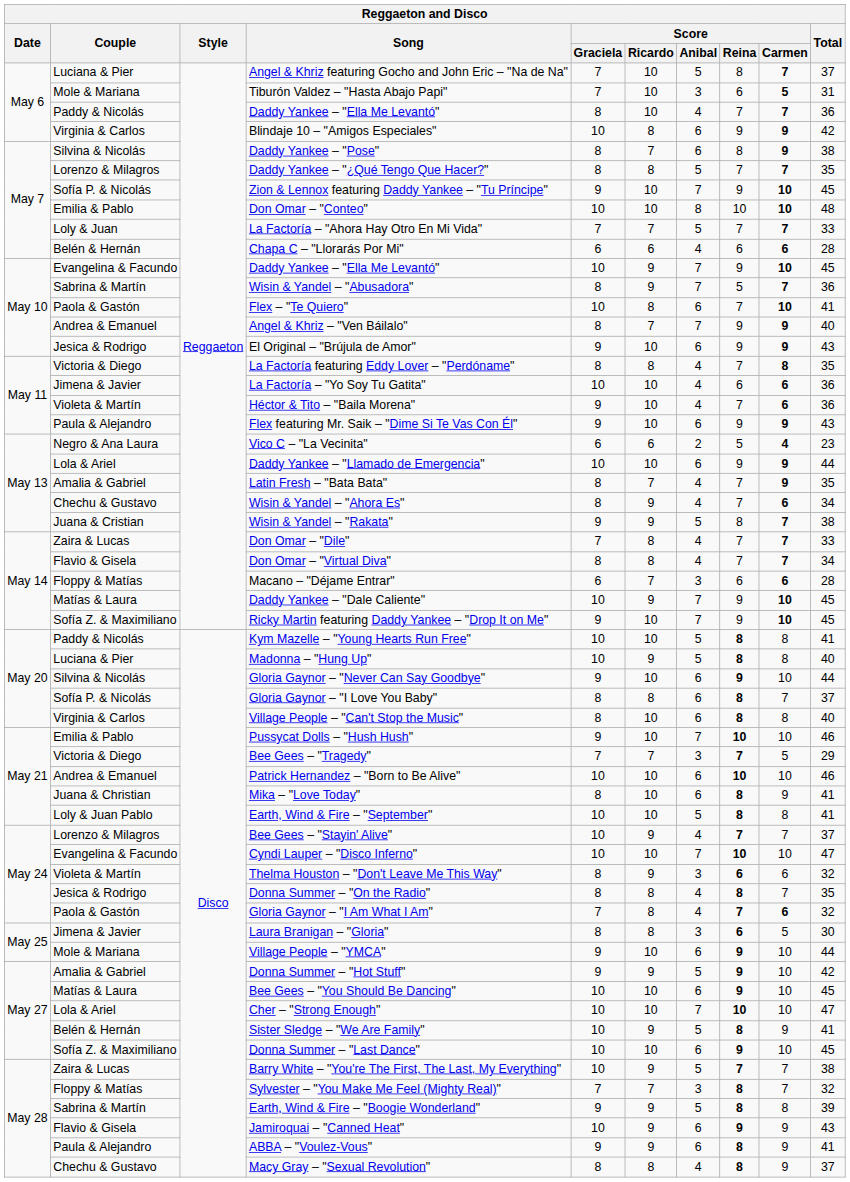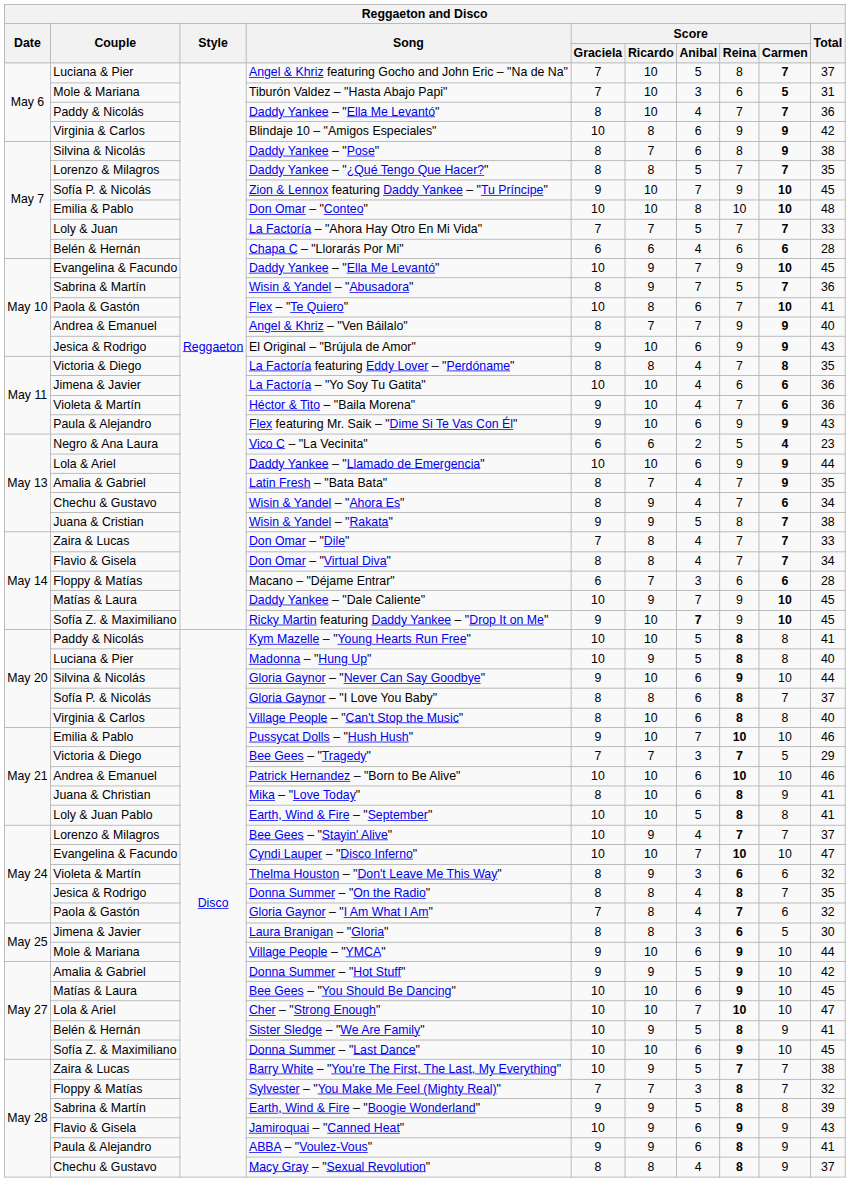(698, 619) normal -> (698, 619) bold
(785, 913) bold -> (785, 913) normal
